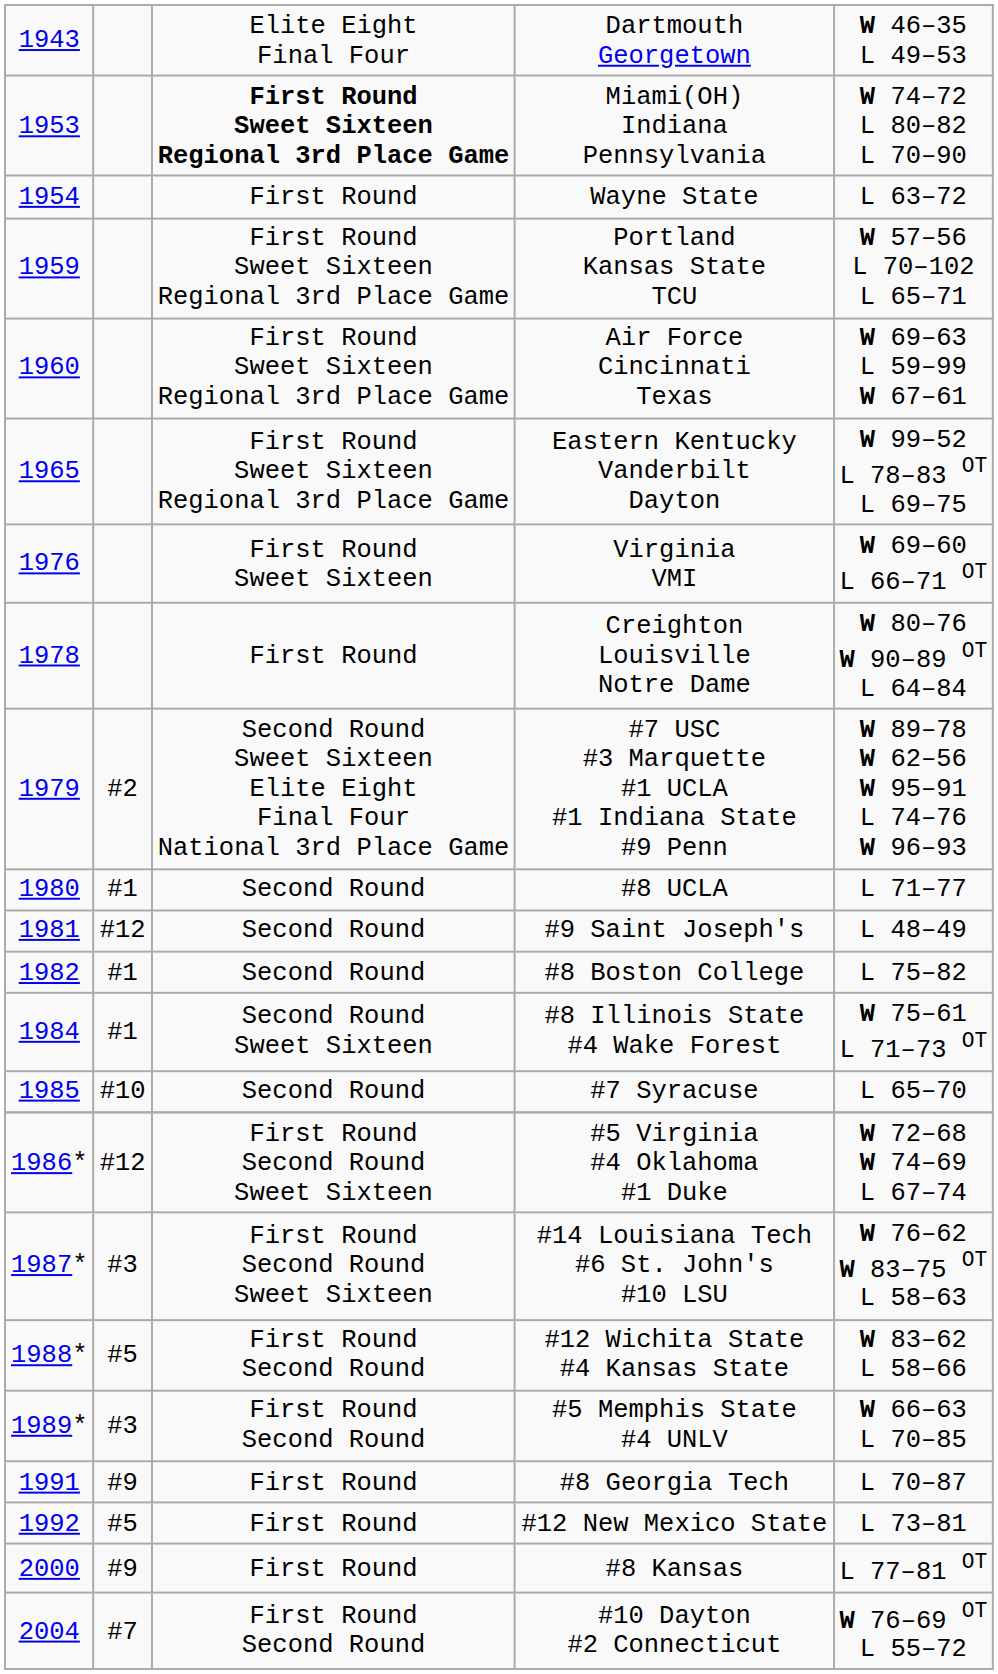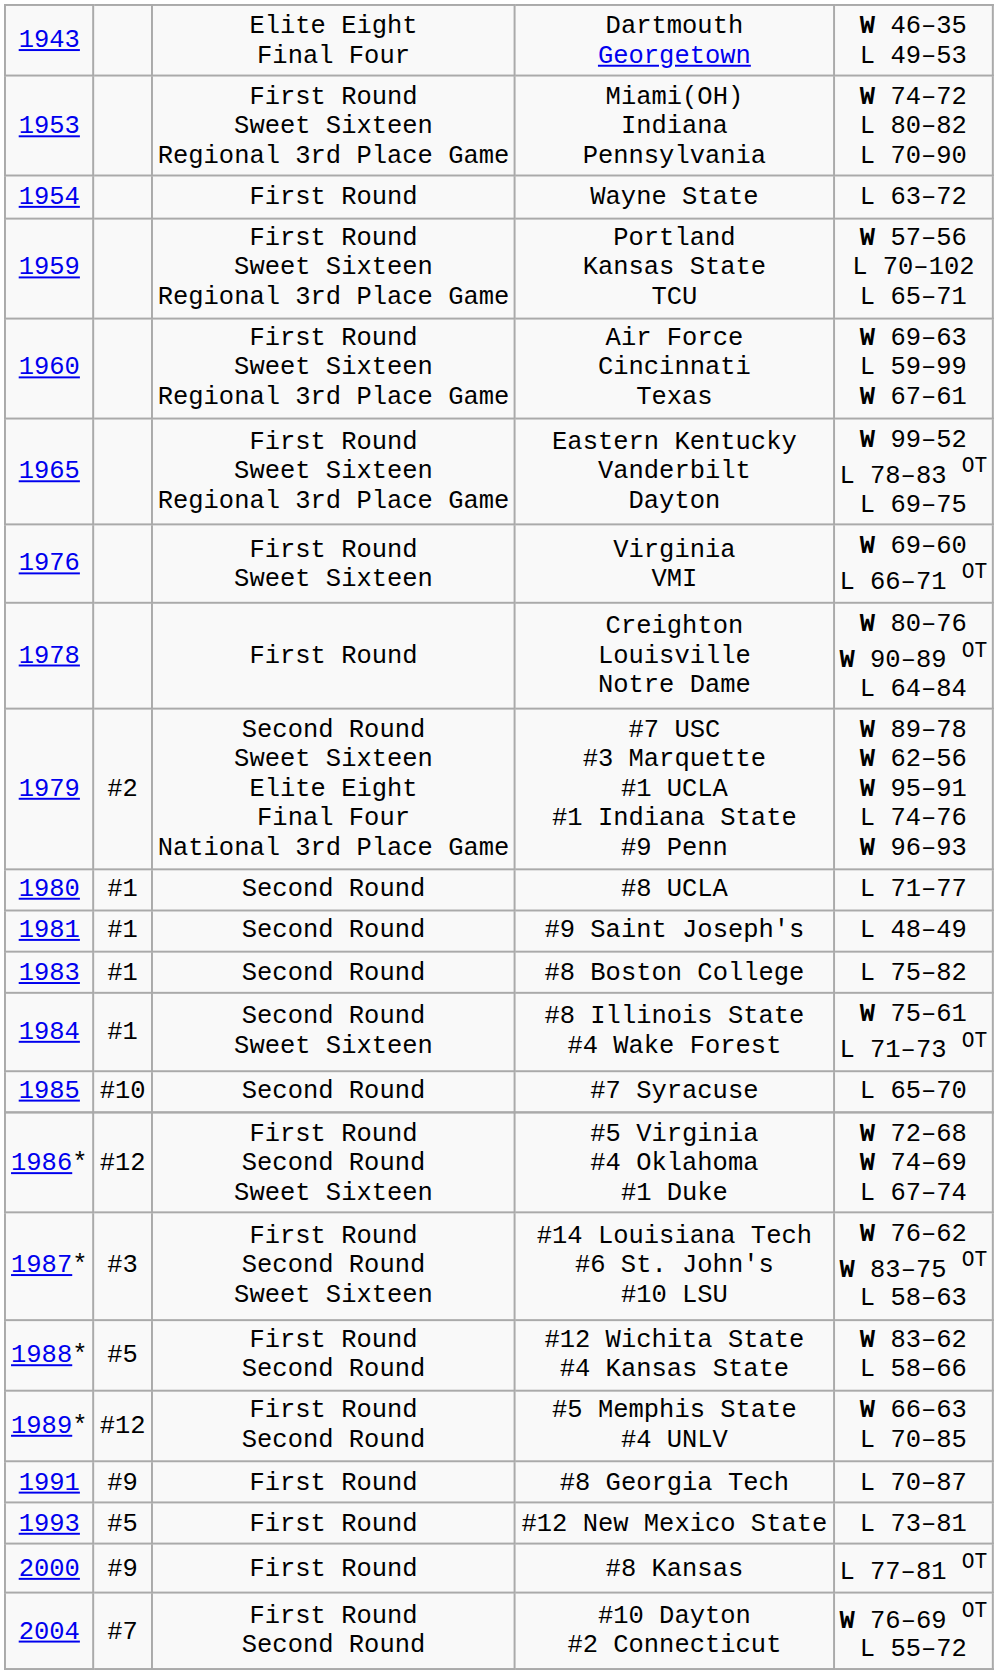(334, 126) bold -> (334, 126) normal
(123, 931) #12 -> (123, 931) #1
(49, 973) 1982 -> (49, 973) 1983
(123, 1426) #3 -> (123, 1426) #12
(49, 1524) 1992 -> (49, 1524) 1993
